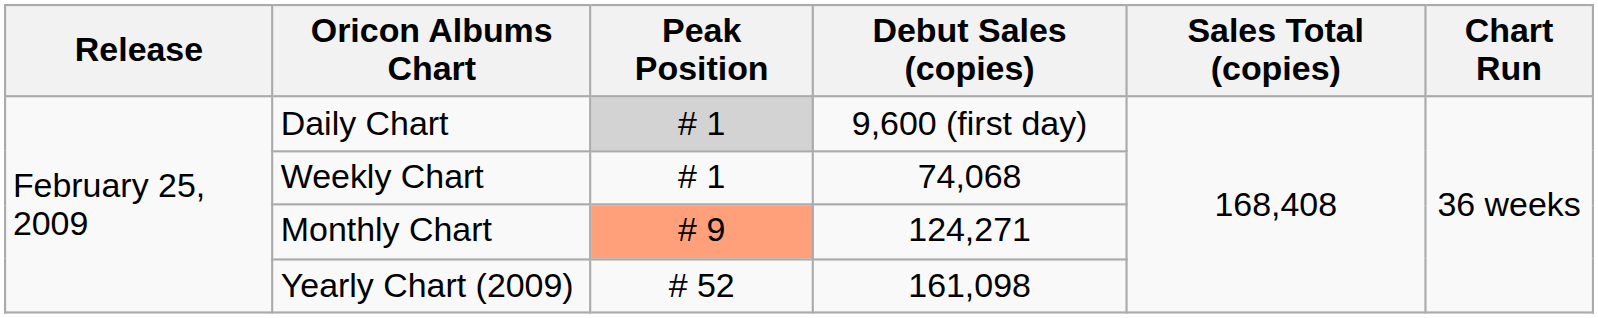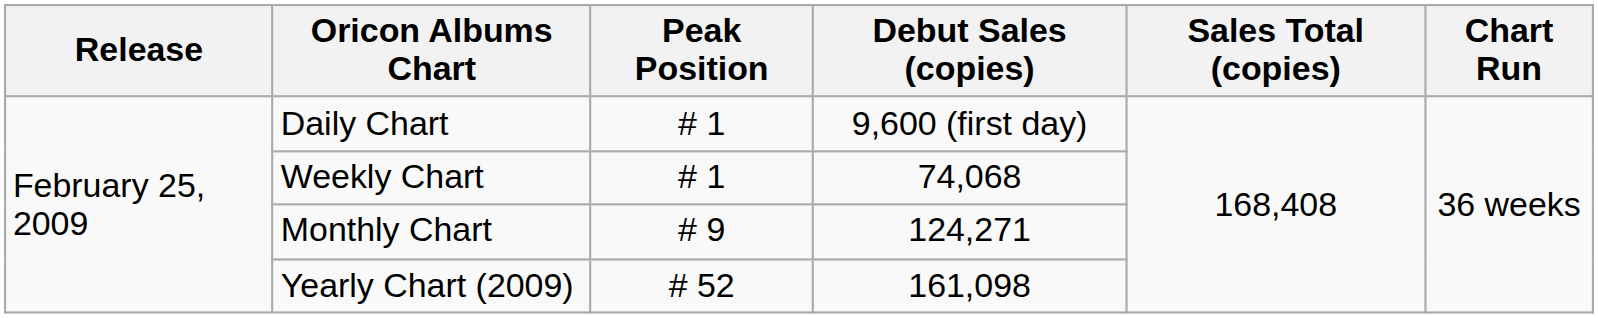(702, 123) lightgrey background -> (702, 123) no background
(702, 230) lightsalmon background -> (702, 230) no background
